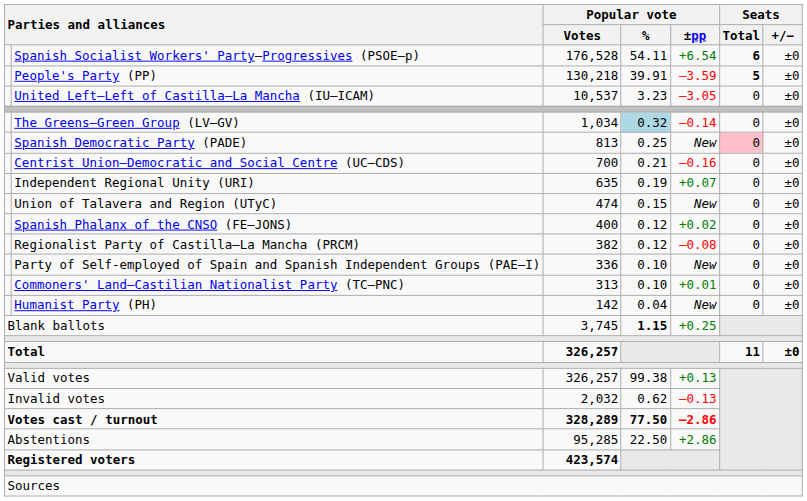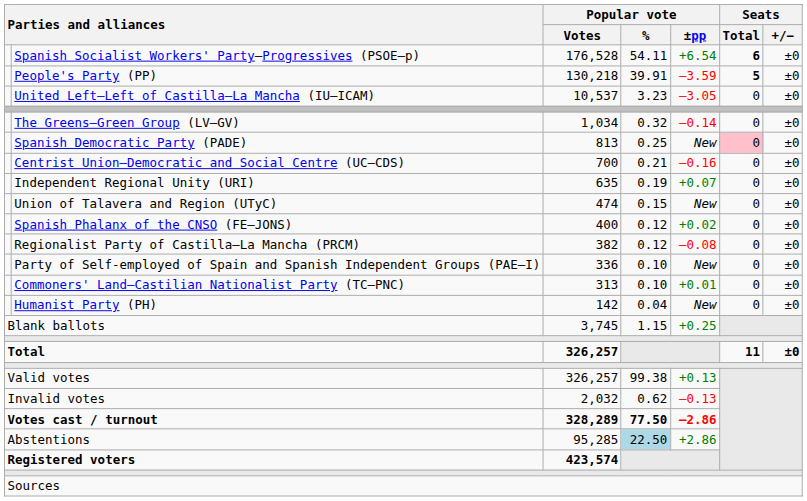(652, 122) lightblue background -> (652, 122) no background
(652, 326) bold -> (652, 326) normal
(649, 439) no background -> (649, 439) lightblue background
